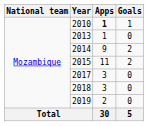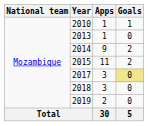(104, 24) bold -> (104, 24) normal
(130, 75) no background -> (130, 75) khaki background
